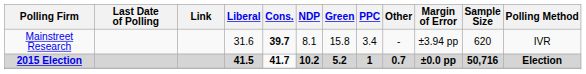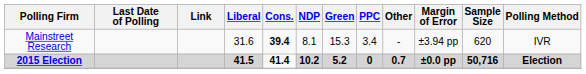(280, 42) 39.7 -> (280, 42) 39.4
(340, 42) 15.8 -> (340, 42) 15.3
(280, 61) 41.7 -> (280, 61) 41.4
(370, 61) 1 -> (370, 61) 0
